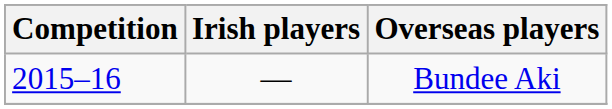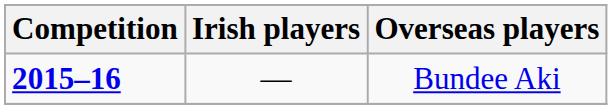(66, 78) normal -> (66, 78) bold
